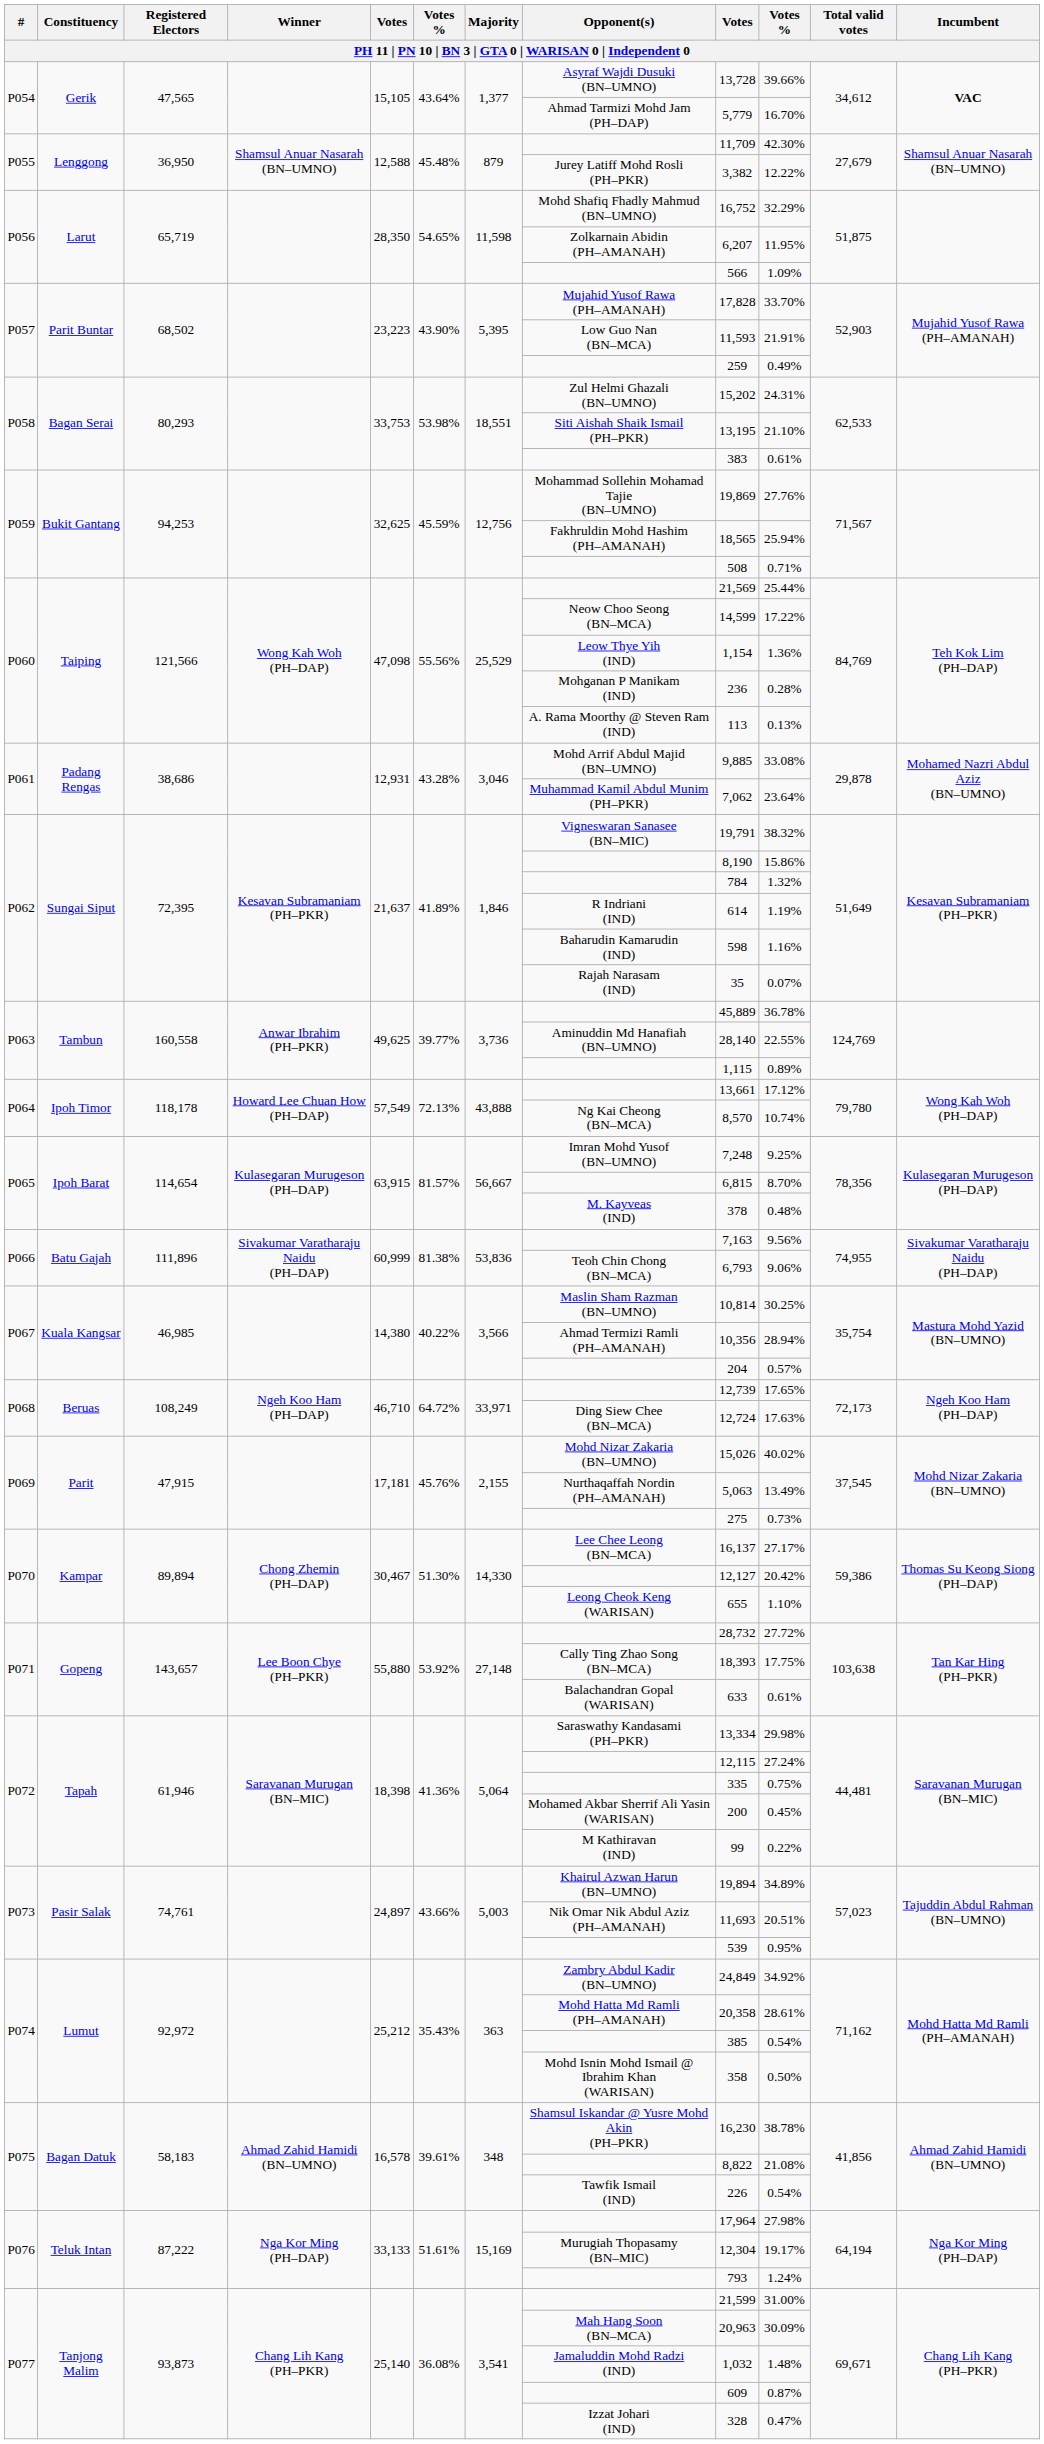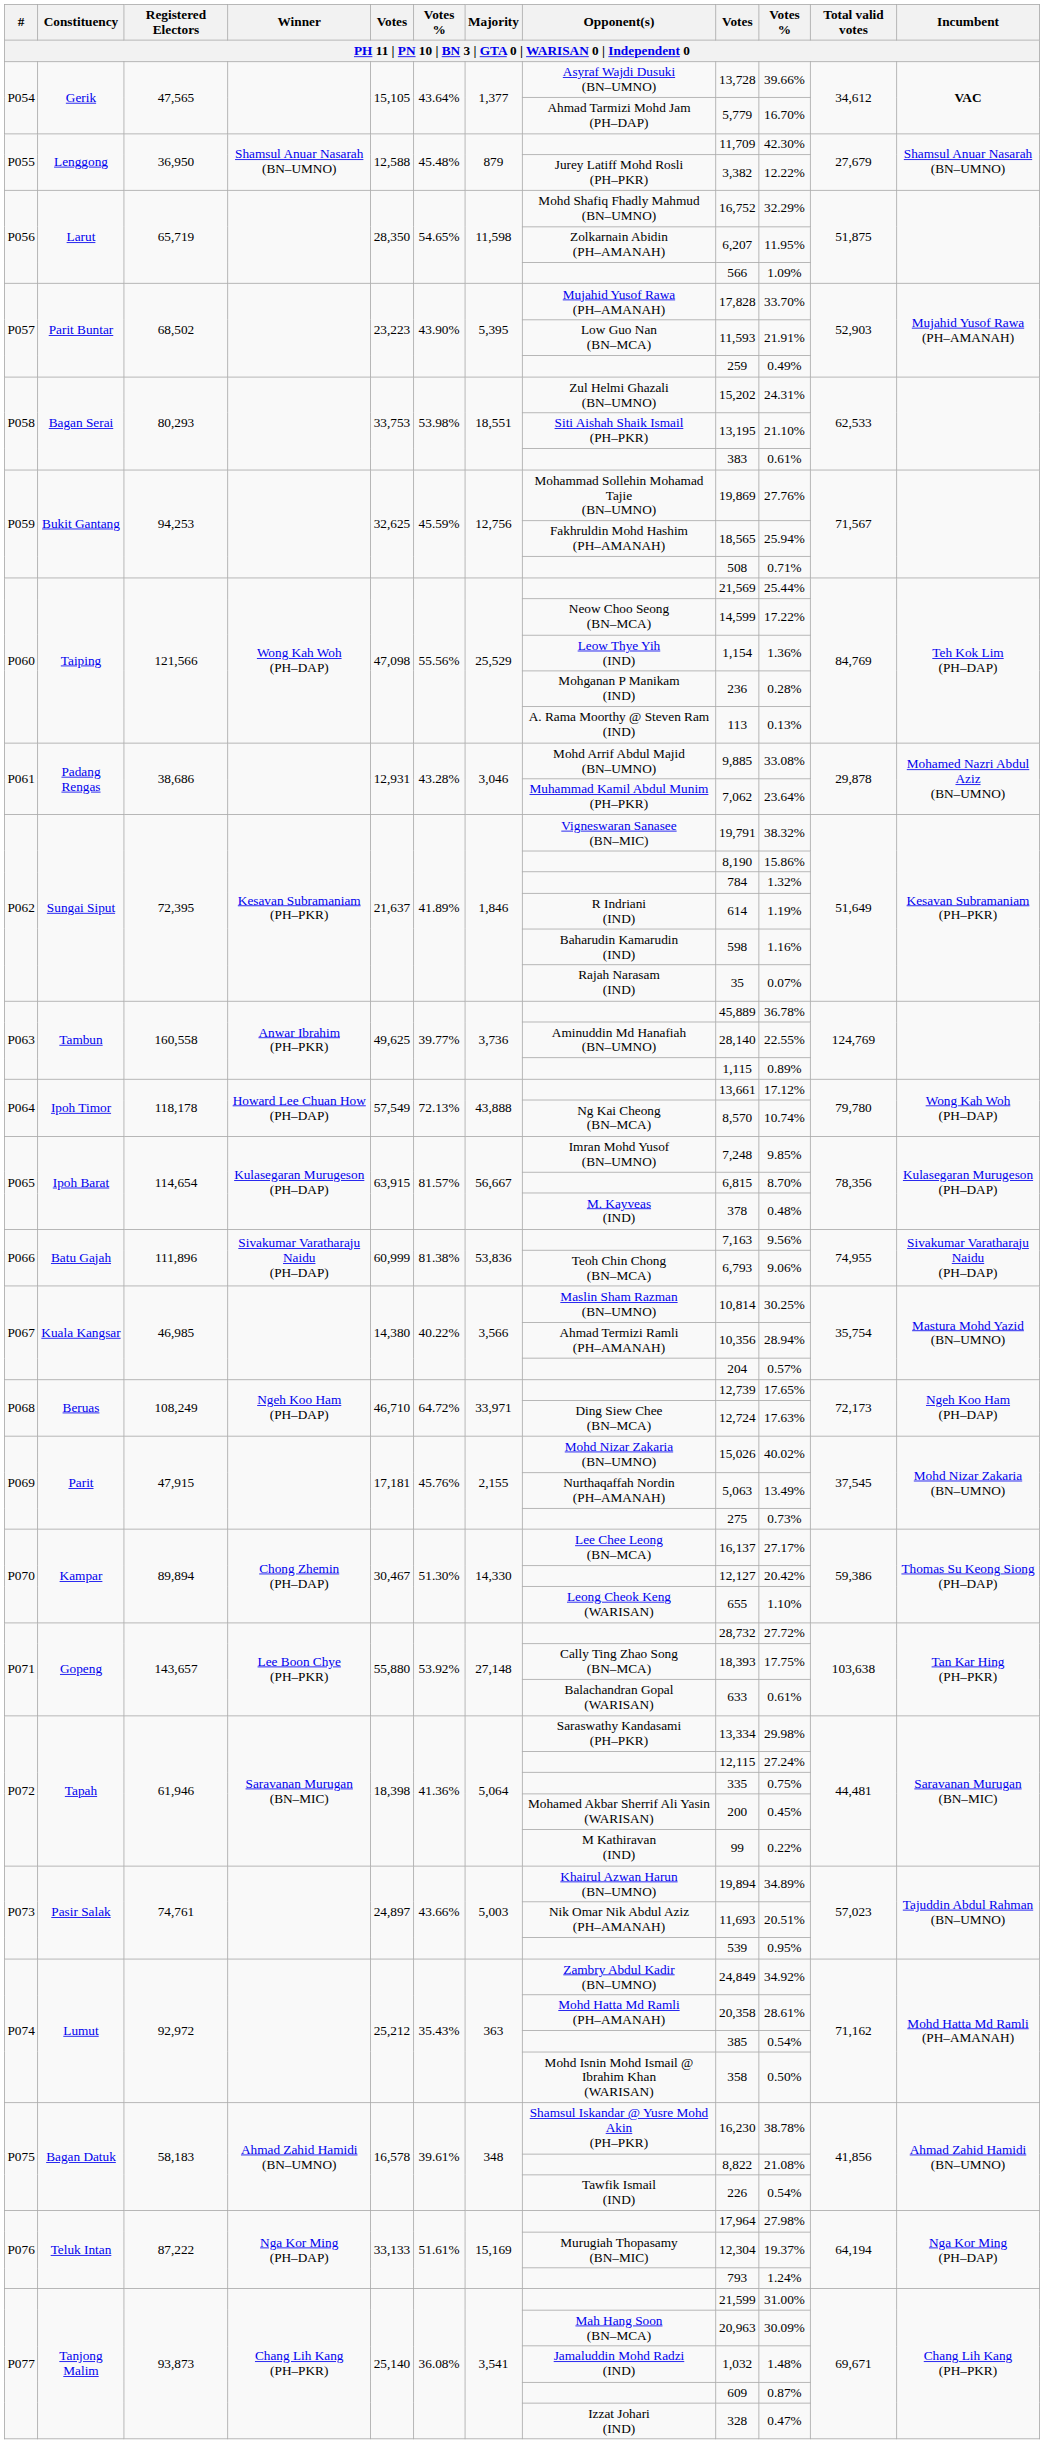(784, 1154) 9.25% -> (784, 1154) 9.85%
(784, 2249) 19.17% -> (784, 2249) 19.37%
